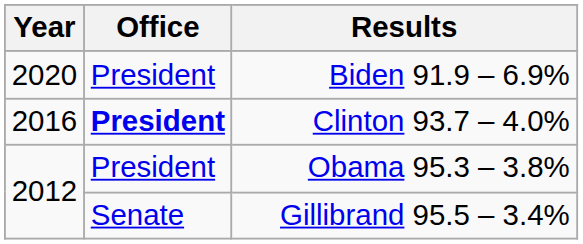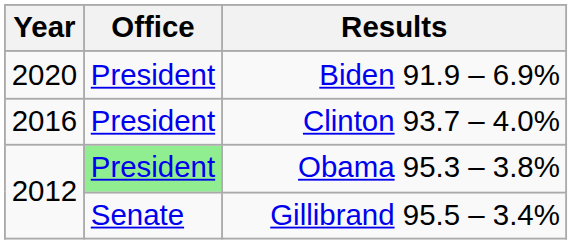(158, 121) bold -> (153, 121) normal
(153, 167) no background -> (153, 167) lightgreen background
